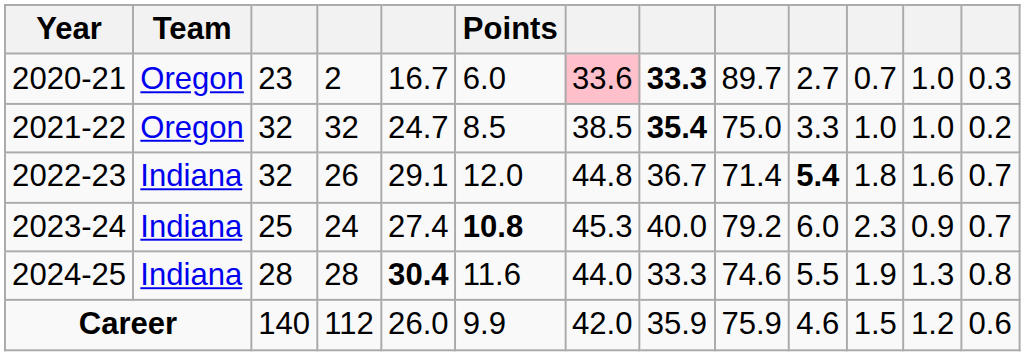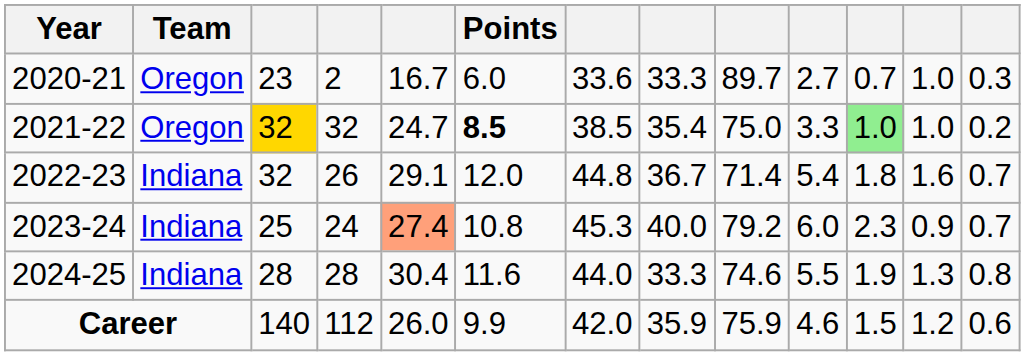(602, 78) pink background -> (602, 78) no background
(677, 78) bold -> (677, 78) normal
(275, 127) no background -> (275, 127) gold background
(484, 127) normal -> (484, 127) bold
(677, 127) bold -> (677, 127) normal
(875, 127) no background -> (875, 127) lightgreen background
(818, 176) bold -> (818, 176) normal
(418, 226) no background -> (418, 226) lightsalmon background
(493, 226) bold -> (493, 226) normal
(418, 275) bold -> (418, 275) normal
